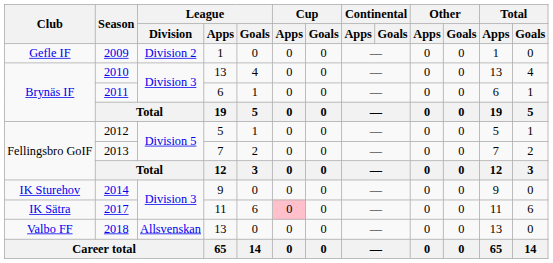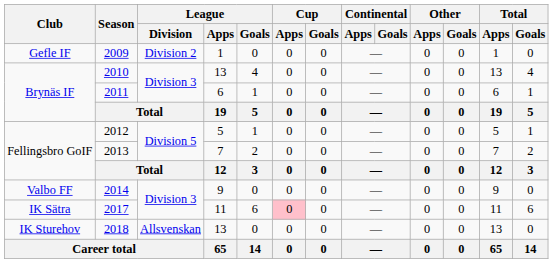(50, 190) IK Sturehov -> (50, 190) Valbo FF
(50, 229) Valbo FF -> (50, 229) IK Sturehov
